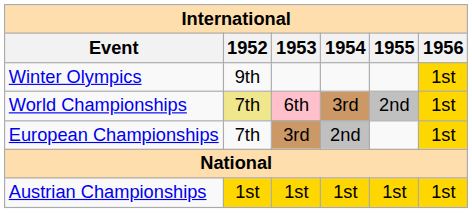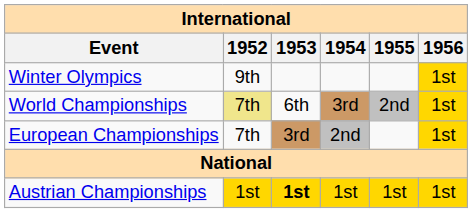(296, 105) pink background -> (296, 105) no background
(296, 192) normal -> (296, 192) bold
